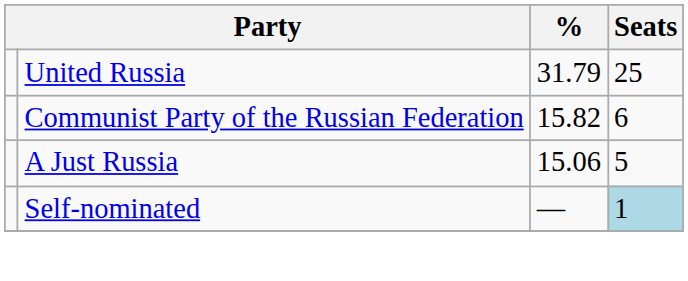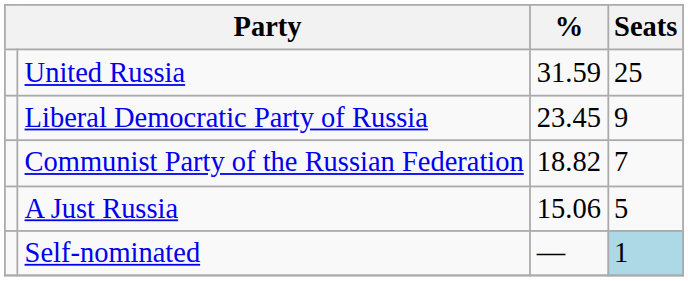(569, 72) 31.79 -> (569, 72) 31.59
+ row: (226, 117)
(569, 117) 15.82 -> (569, 162) 18.82
(621, 117) 6 -> (621, 162) 7
